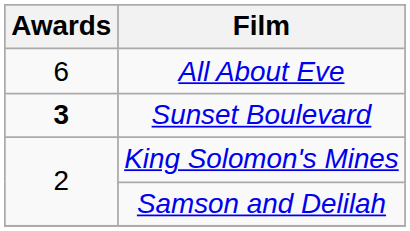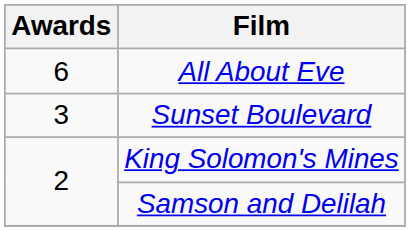(61, 114) bold -> (61, 114) normal
